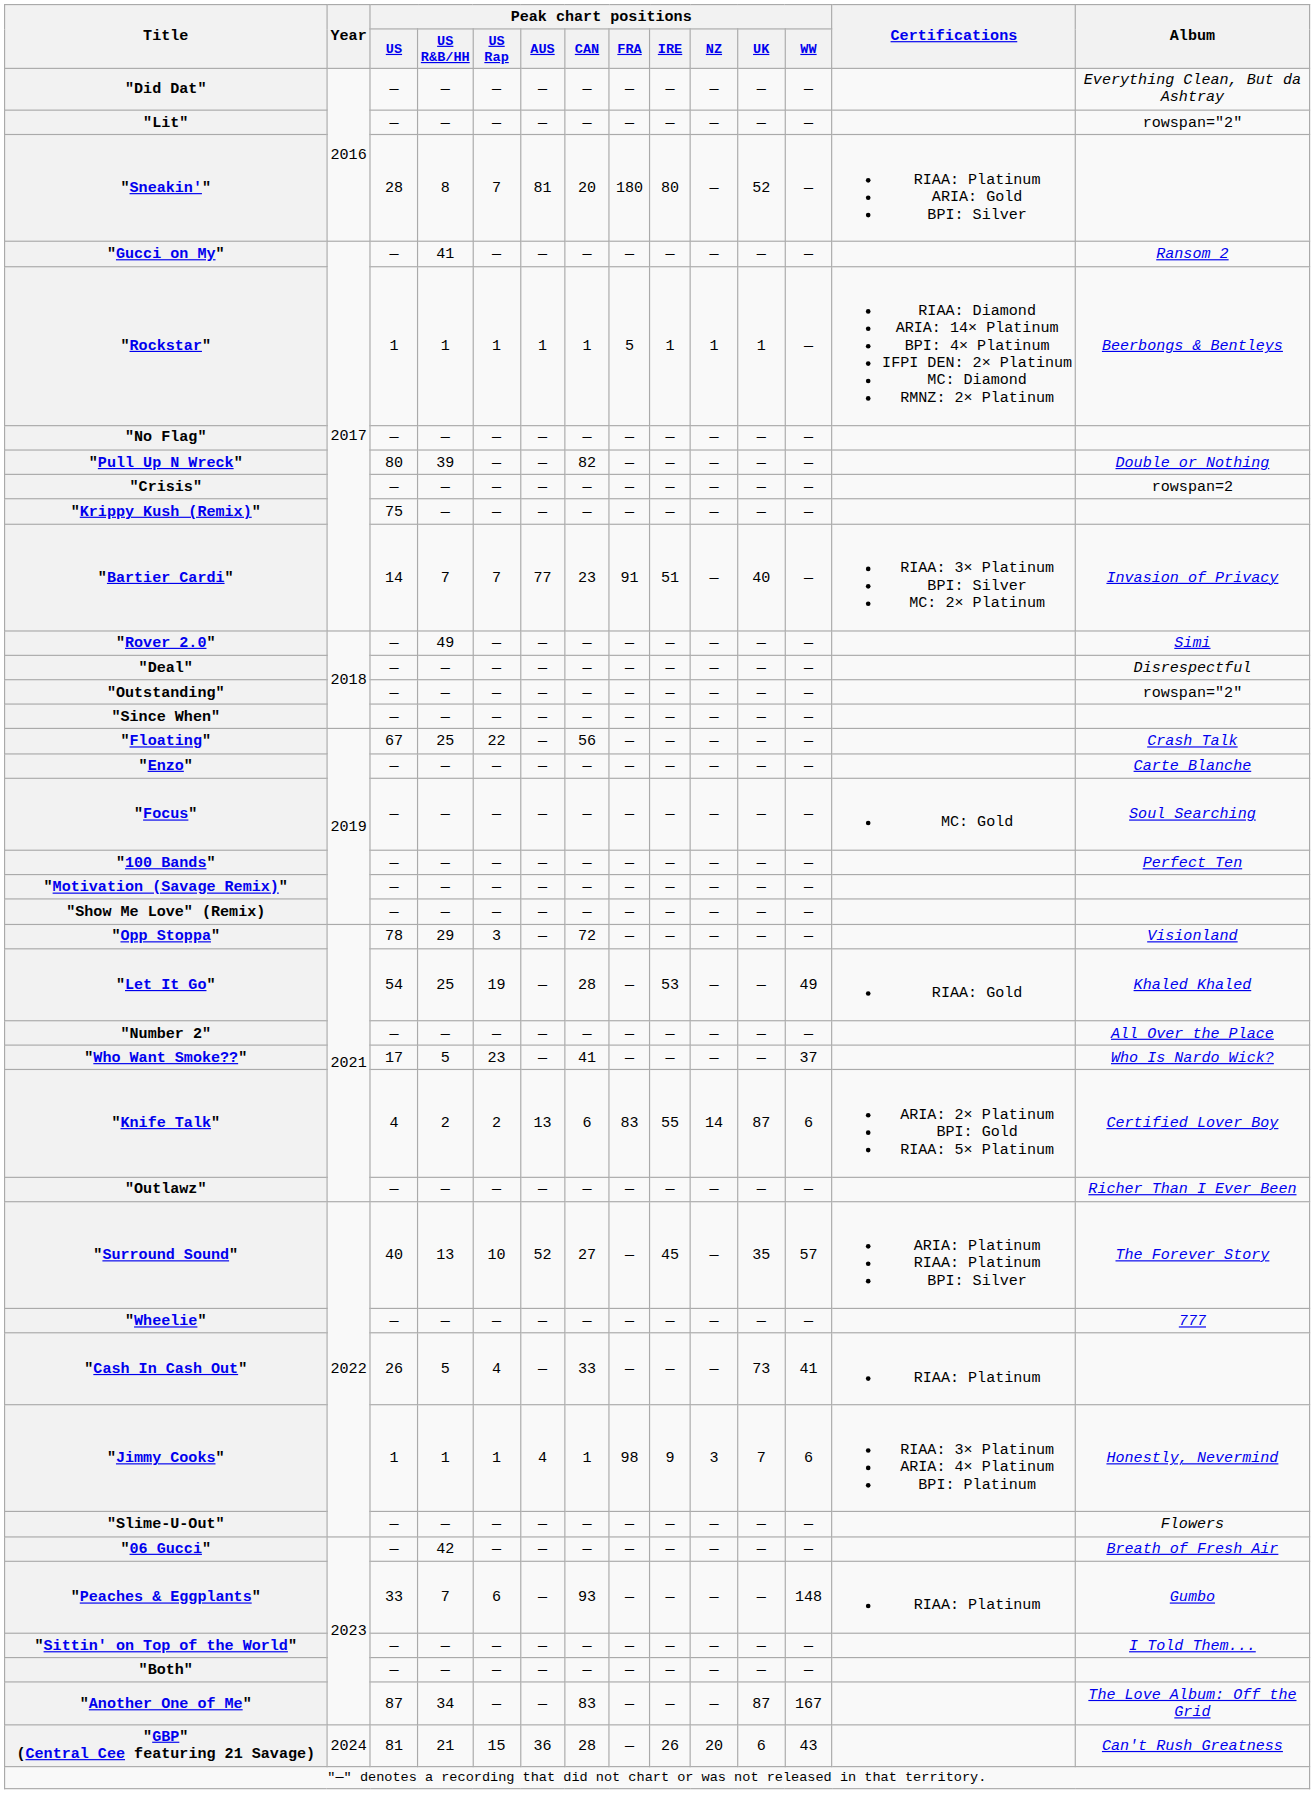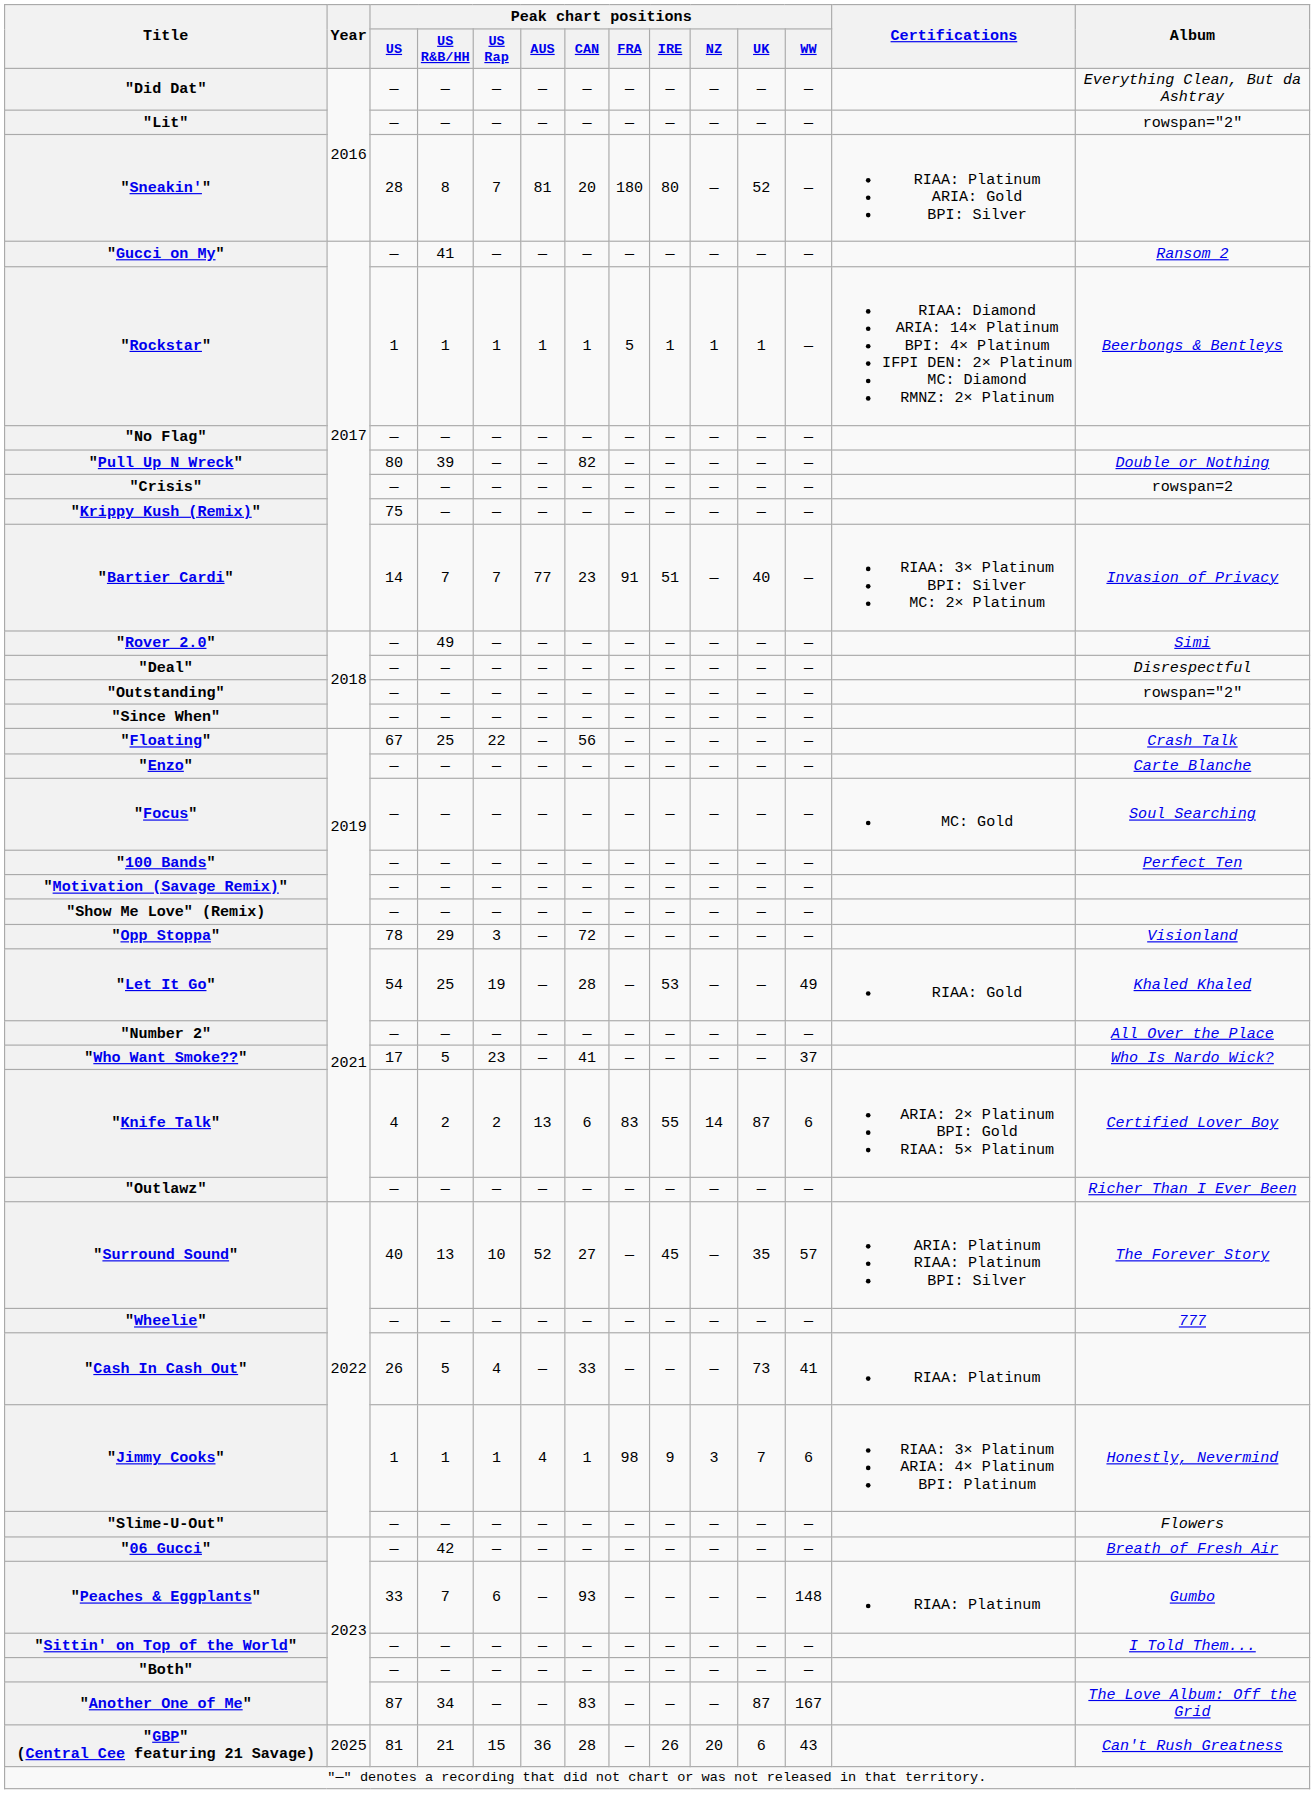(349, 1745) 2024 -> (349, 1745) 2025
